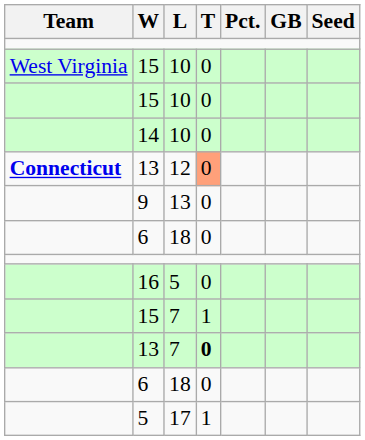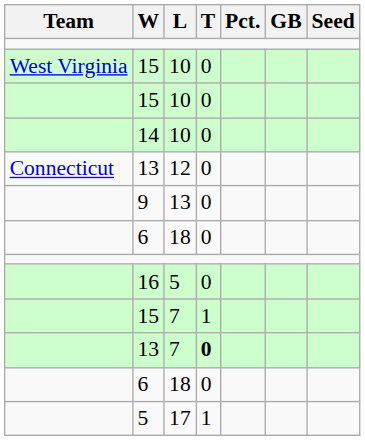(65, 168) bold -> (62, 168) normal
(206, 168) lightsalmon background -> (206, 168) no background
